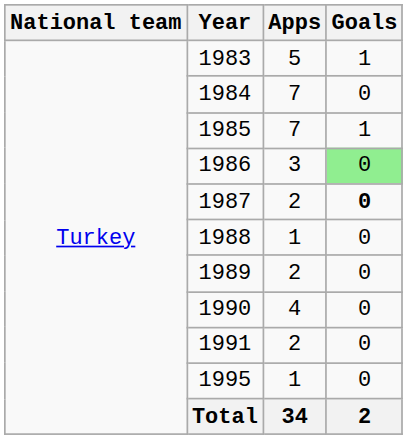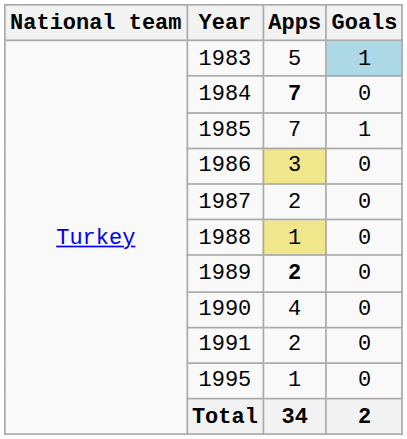(364, 59) no background -> (364, 59) lightblue background
(295, 94) normal -> (295, 94) bold
(295, 166) no background -> (295, 166) khaki background
(364, 166) lightgreen background -> (364, 166) no background
(364, 202) bold -> (364, 202) normal
(295, 238) no background -> (295, 238) khaki background
(295, 273) normal -> (295, 273) bold
